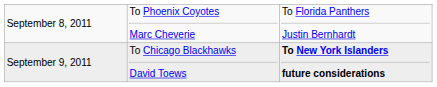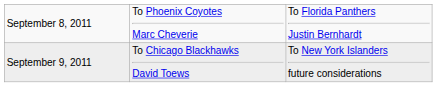(356, 62) bold -> (359, 62) normal
